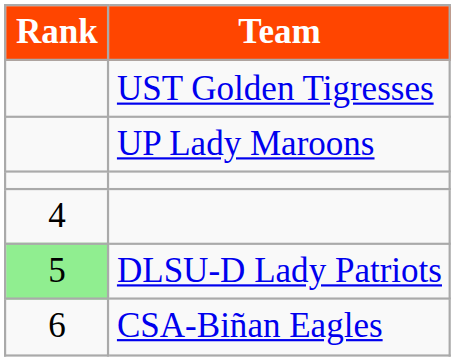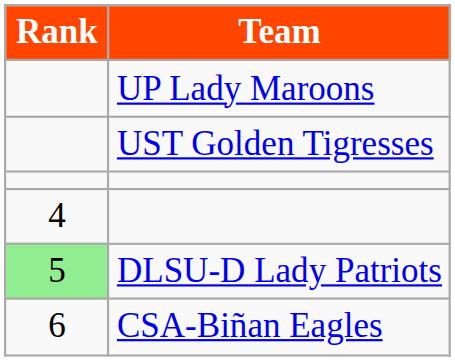(275, 87) UST Golden Tigresses -> (246, 87) UP Lady Maroons
(246, 143) UP Lady Maroons -> (275, 143) UST Golden Tigresses
